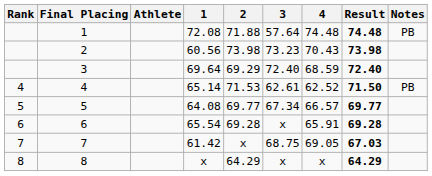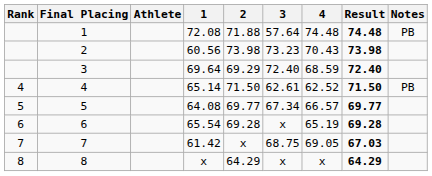(243, 87) 71.53 -> (243, 87) 71.50
(322, 124) 65.91 -> (322, 124) 65.19
